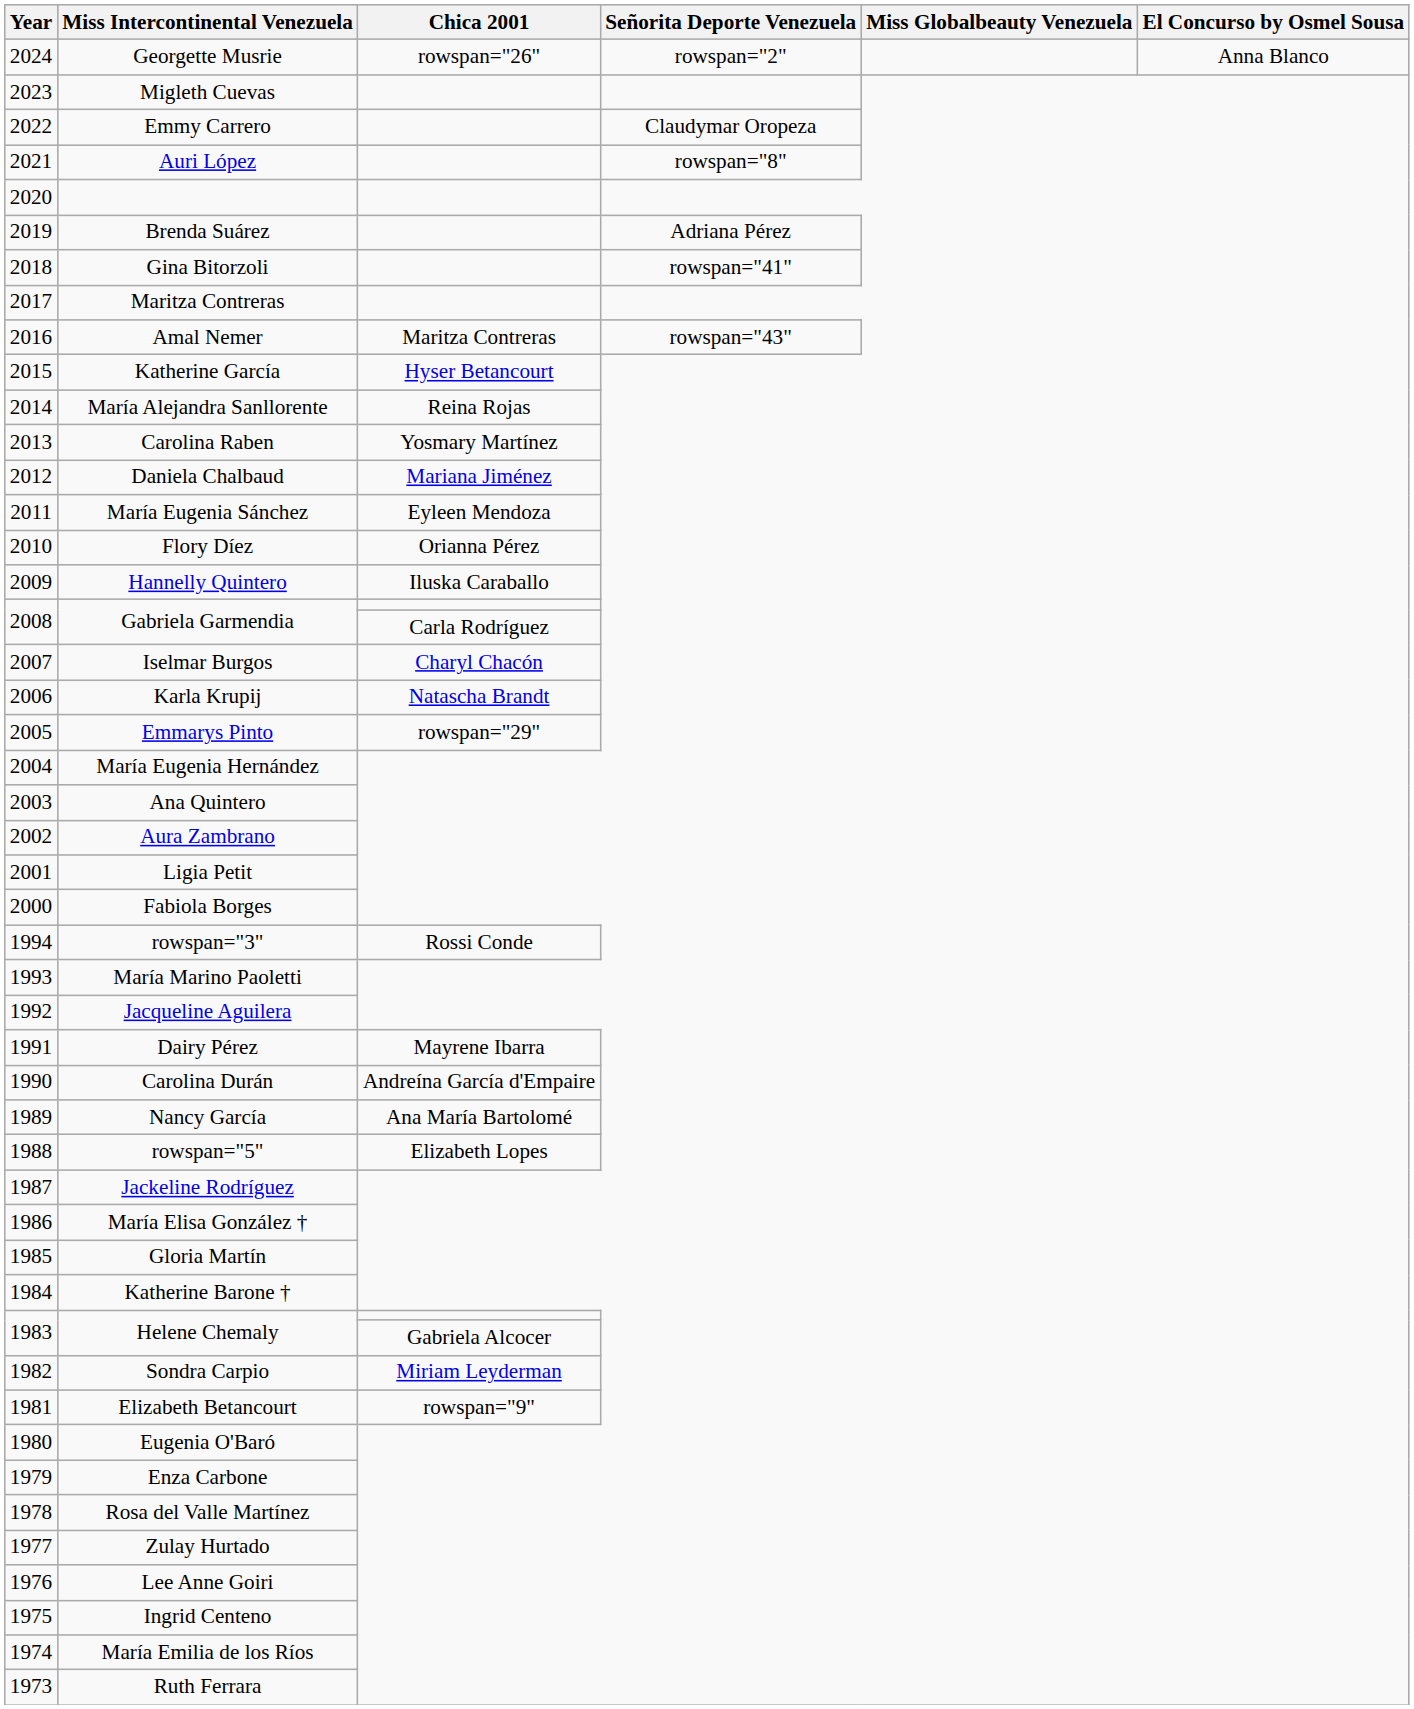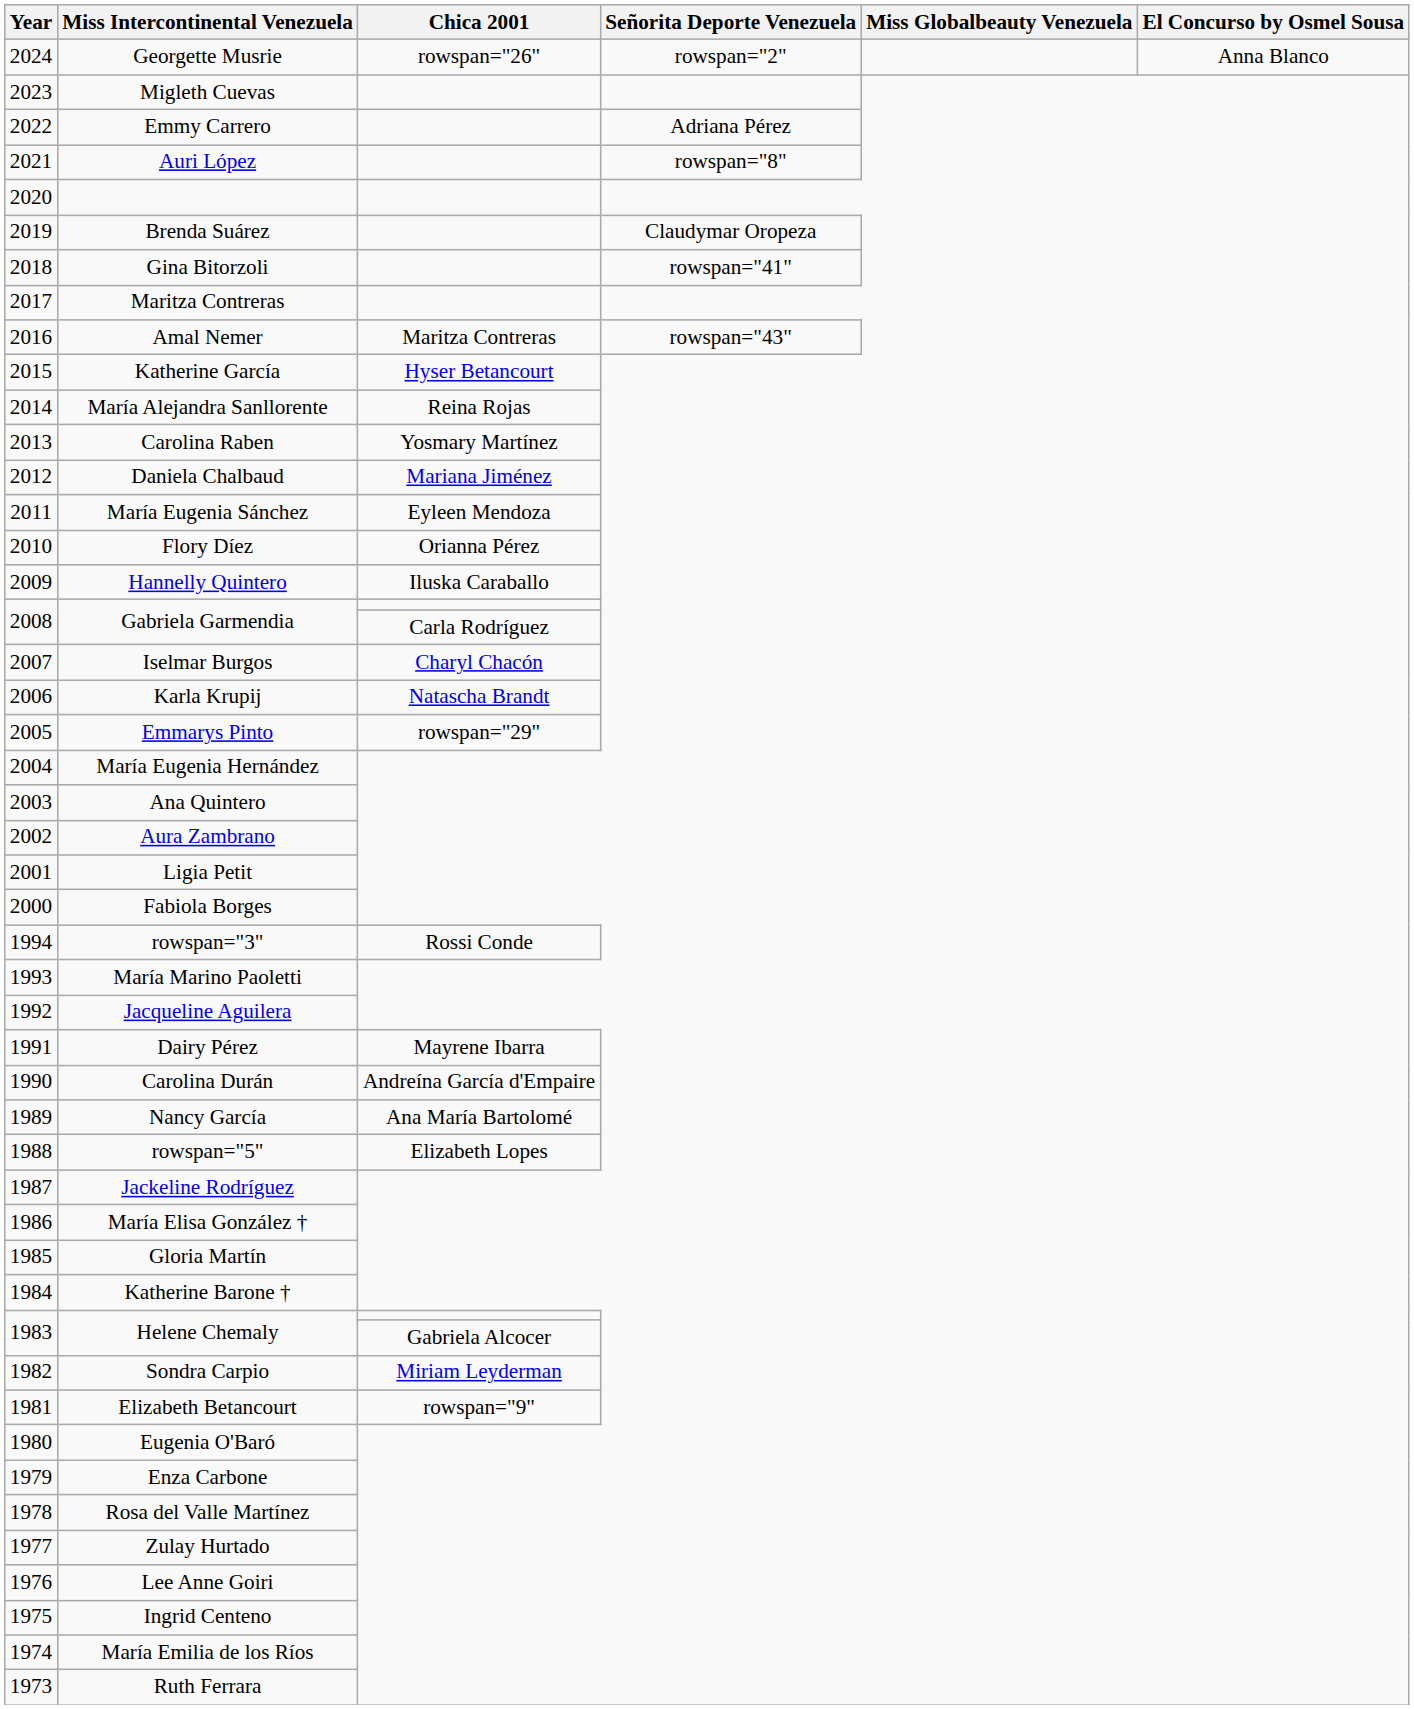(731, 126) Claudymar Oropeza -> (731, 126) Adriana Pérez
(731, 231) Adriana Pérez -> (731, 231) Claudymar Oropeza
